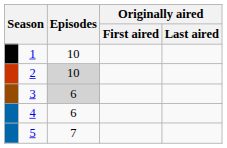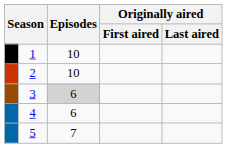(73, 73) lightgrey background -> (73, 73) no background
